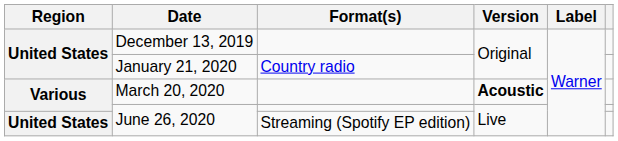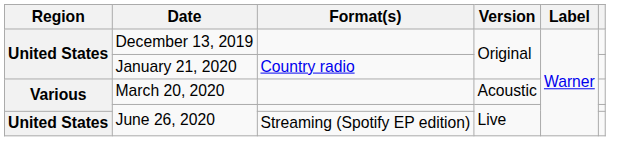(511, 91) bold -> (507, 91) normal
